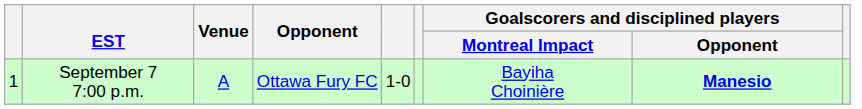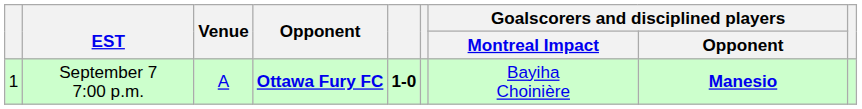(317, 81) normal -> (320, 81) bold
(398, 81) normal -> (404, 81) bold
